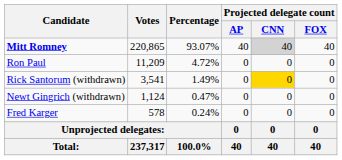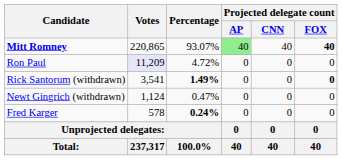(243, 46) no background -> (243, 46) lightgreen background
(287, 46) lightgrey background -> (287, 46) no background
(329, 46) normal -> (329, 46) bold
(150, 63) no background -> (150, 63) lavender background
(205, 79) normal -> (204, 79) bold
(289, 79) gold background -> (289, 79) no background
(332, 79) normal -> (332, 79) bold
(205, 113) normal -> (204, 113) bold
